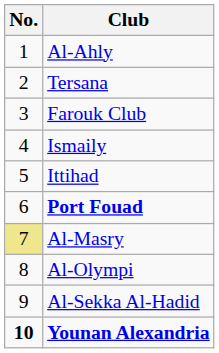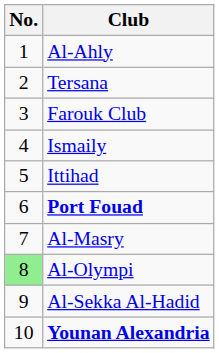(24, 238) khaki background -> (24, 238) no background
(24, 269) no background -> (24, 269) lightgreen background
(24, 332) bold -> (24, 332) normal
